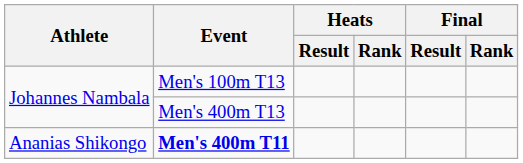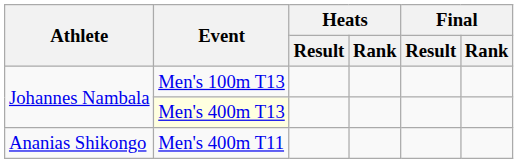(221, 112) no background -> (221, 112) lightyellow background
(224, 143) bold -> (221, 143) normal
